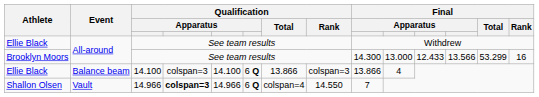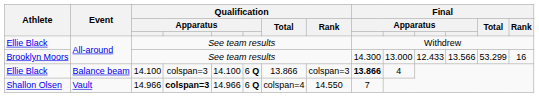(367, 71) normal -> (367, 71) bold
